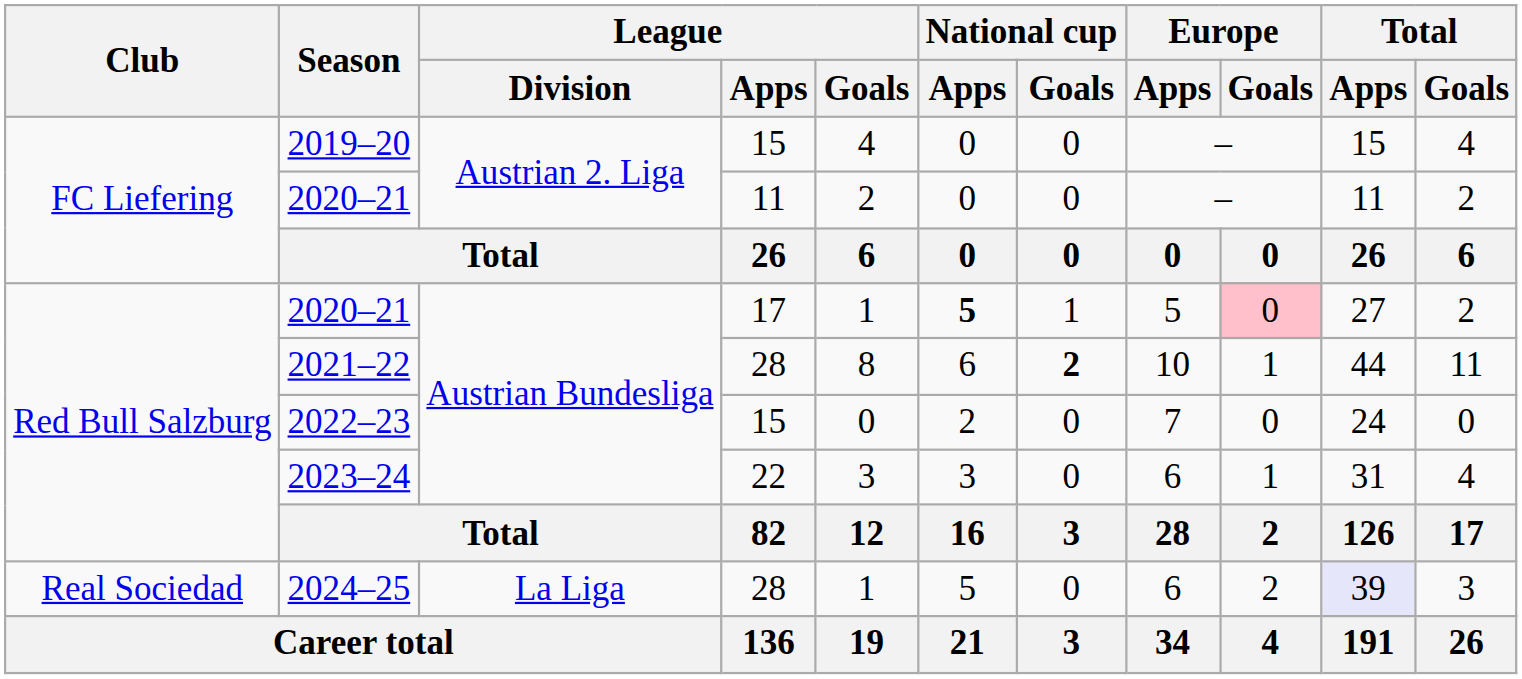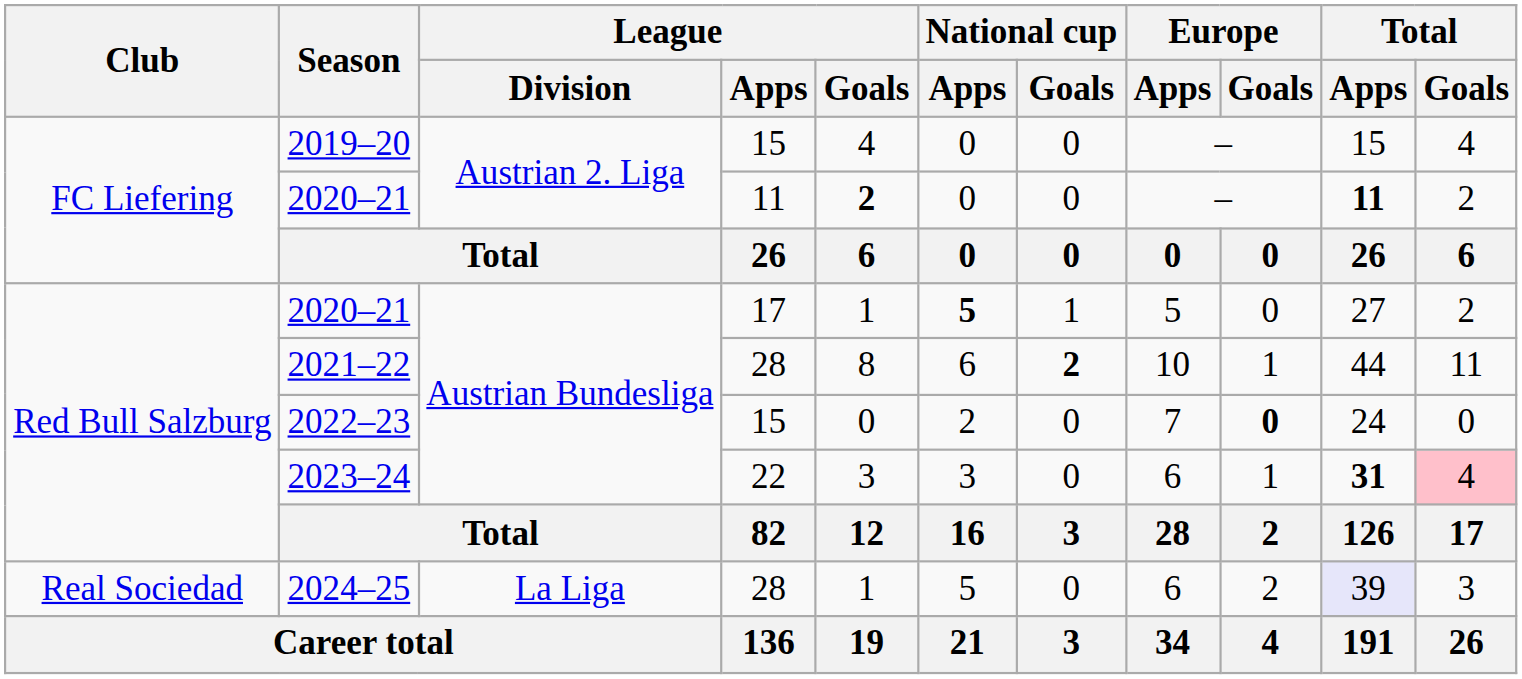(867, 198) normal -> (867, 198) bold
(1368, 198) normal -> (1368, 198) bold
(1270, 310) pink background -> (1270, 310) no background
(1270, 421) normal -> (1270, 421) bold
(1368, 476) normal -> (1368, 476) bold
(1466, 476) no background -> (1466, 476) pink background
